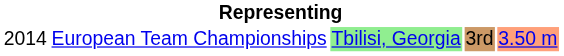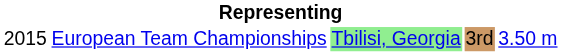(25, 39) 2014 -> (25, 39) 2015
(528, 39) lightsalmon background -> (528, 39) no background
